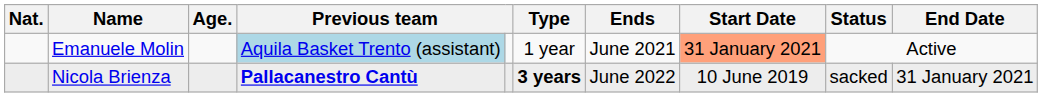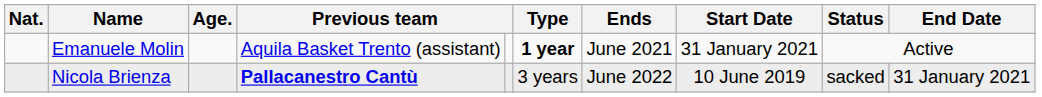(371, 48) lightblue background -> (371, 48) no background
(549, 48) normal -> (548, 48) bold
(752, 48) lightsalmon background -> (749, 48) no background
(549, 77) bold -> (548, 77) normal
